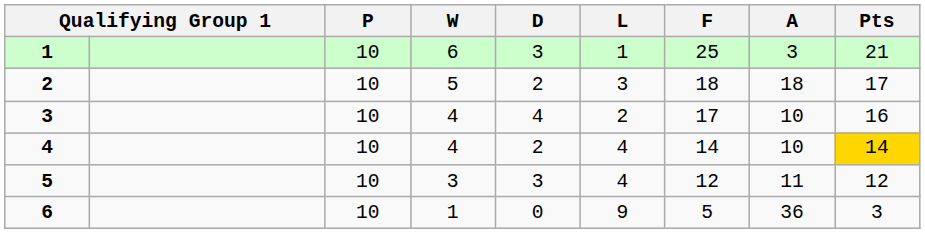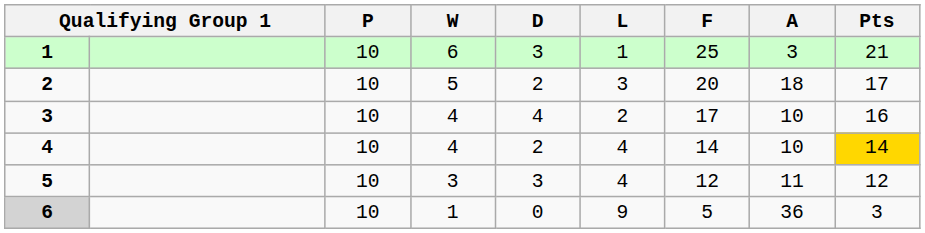(707, 85) 18 -> (707, 85) 20
(47, 213) no background -> (47, 213) lightgrey background
